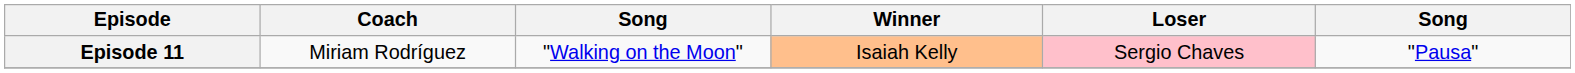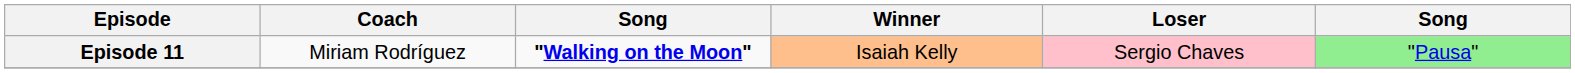(643, 51) normal -> (643, 51) bold
(1443, 51) no background -> (1443, 51) lightgreen background
